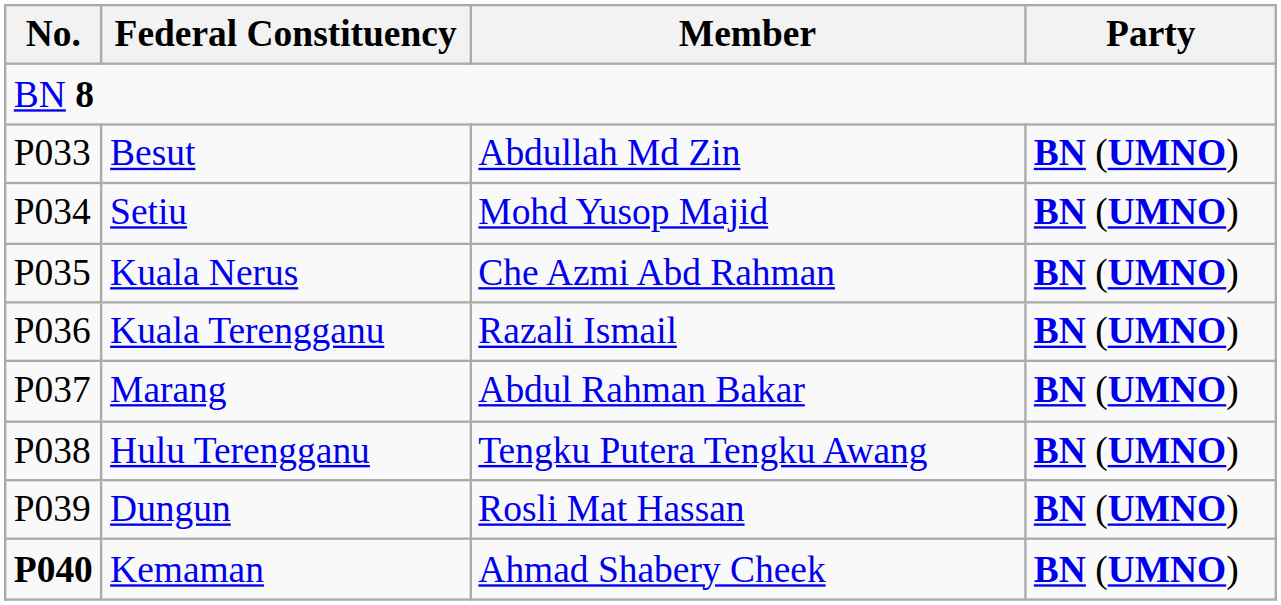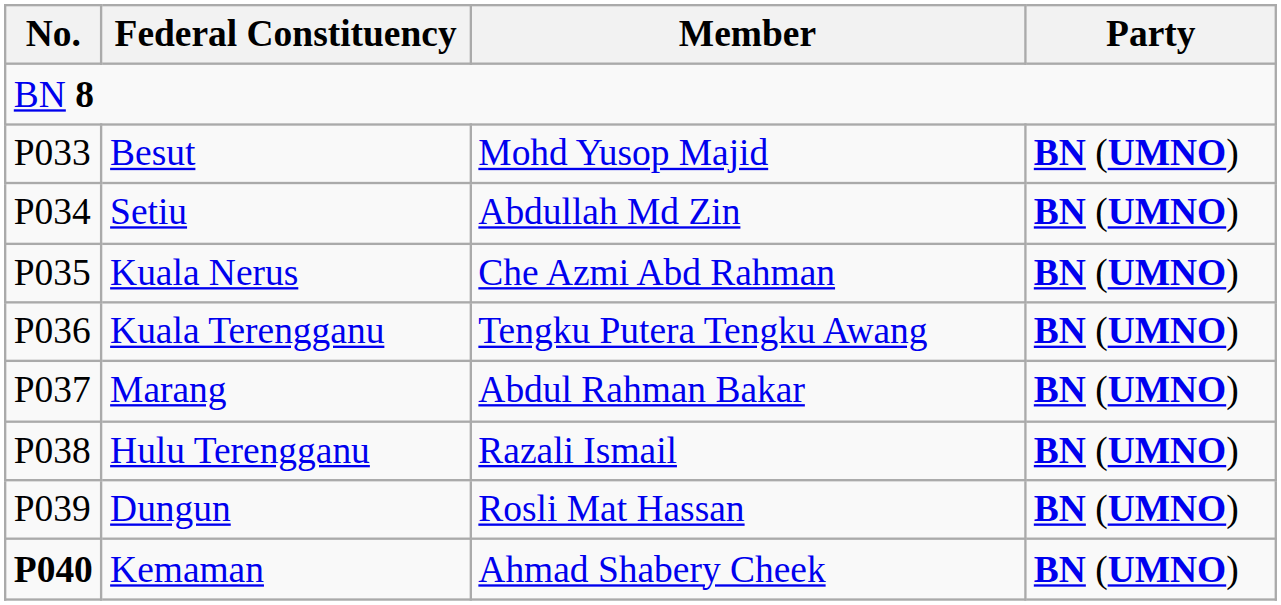(609, 152) Abdullah Md Zin -> (623, 152) Mohd Yusop Majid
(623, 212) Mohd Yusop Majid -> (609, 212) Abdullah Md Zin
(578, 331) Razali Ismail -> (703, 331) Tengku Putera Tengku Awang
(703, 449) Tengku Putera Tengku Awang -> (578, 449) Razali Ismail
